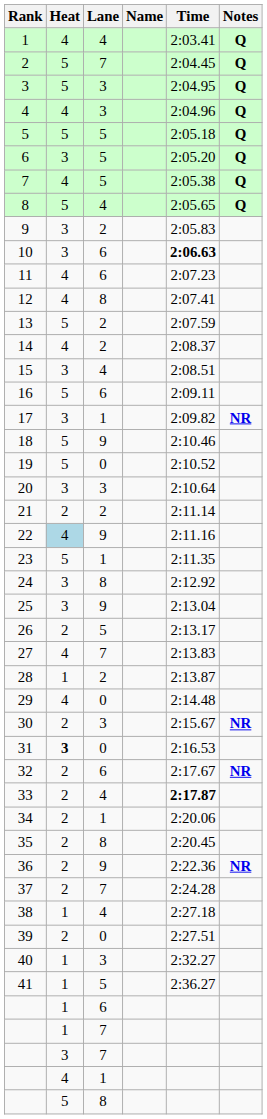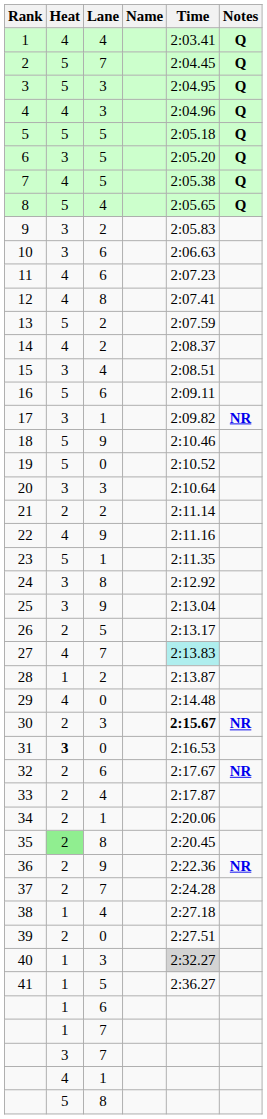(193, 252) bold -> (193, 252) normal
(65, 535) lightblue background -> (65, 535) no background
(193, 653) no background -> (193, 653) paleturquoise background
(193, 724) normal -> (193, 724) bold
(193, 795) bold -> (193, 795) normal
(65, 842) no background -> (65, 842) lightgreen background
(193, 960) no background -> (193, 960) lightgrey background
